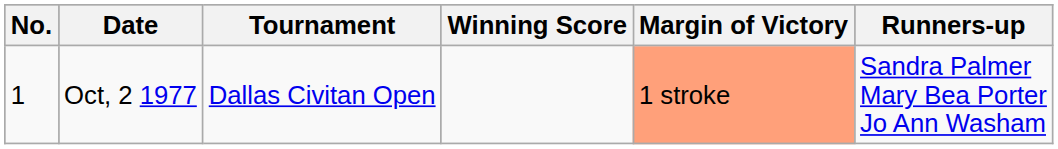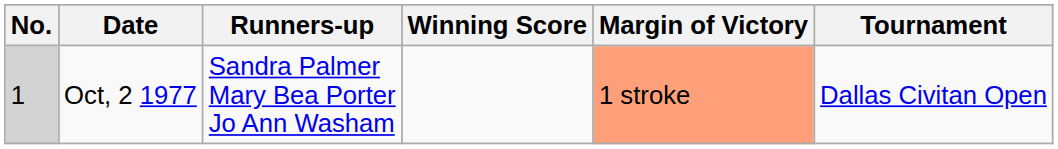columns swapped: (322, 25) <-> (953, 25)
(18, 95) no background -> (18, 95) lightgrey background
